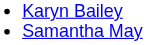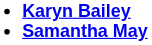(60, 21) normal -> (63, 21) bold
